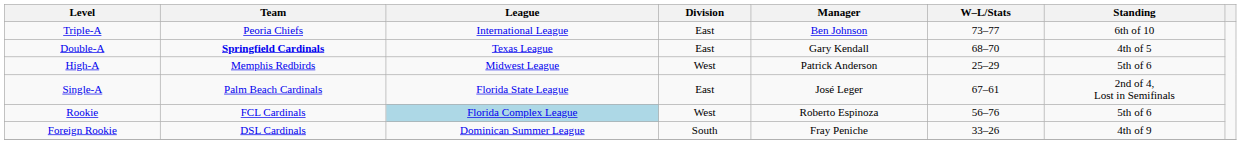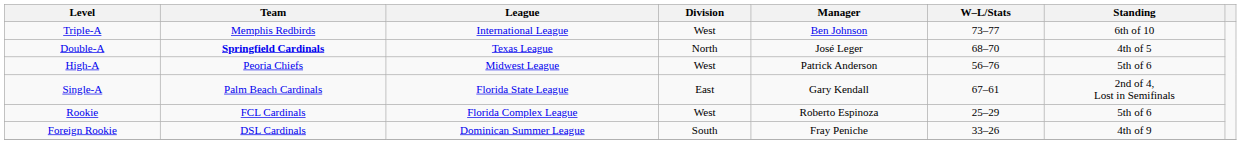(273, 30) Peoria Chiefs -> (273, 30) Memphis Redbirds
(705, 30) East -> (705, 30) West
(705, 48) East -> (705, 48) North
(839, 48) Gary Kendall -> (839, 48) José Leger
(273, 65) Memphis Redbirds -> (273, 65) Peoria Chiefs
(986, 65) 25–29 -> (986, 65) 56–76
(839, 89) José Leger -> (839, 89) Gary Kendall
(522, 113) lightblue background -> (522, 113) no background
(986, 113) 56–76 -> (986, 113) 25–29
